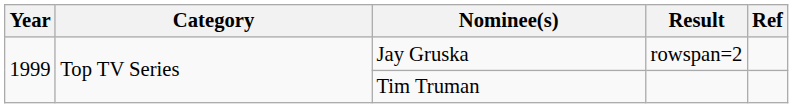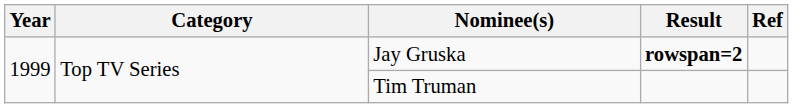(696, 53) normal -> (694, 53) bold
